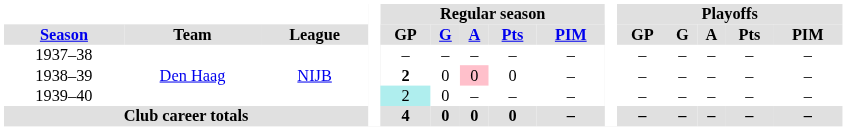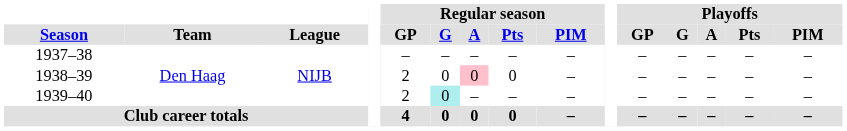(405, 75) bold -> (405, 75) normal
(405, 95) paleturquoise background -> (405, 95) no background
(445, 95) no background -> (445, 95) paleturquoise background
